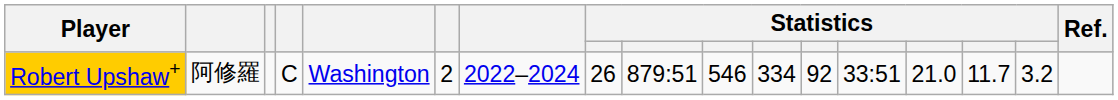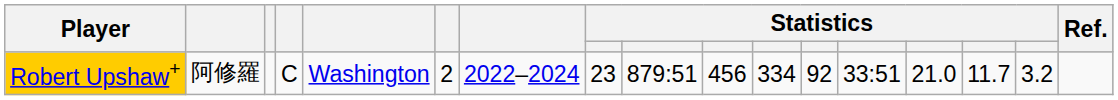(603, 74) 26 -> (603, 74) 23
(727, 74) 546 -> (727, 74) 456
